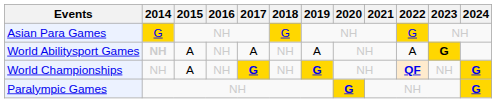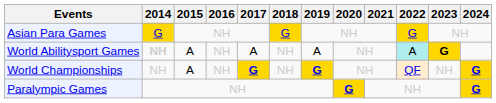(412, 51) no background -> (412, 51) paleturquoise background
(412, 70) bold -> (412, 70) normal
